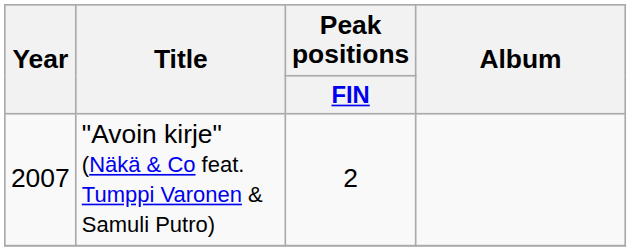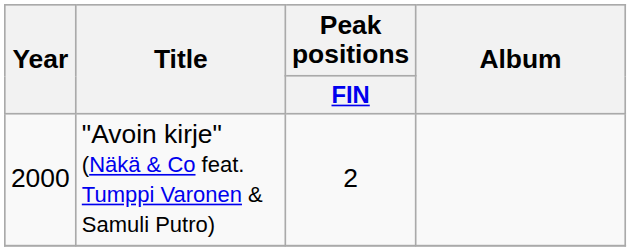(40, 179) 2007 -> (40, 179) 2000
